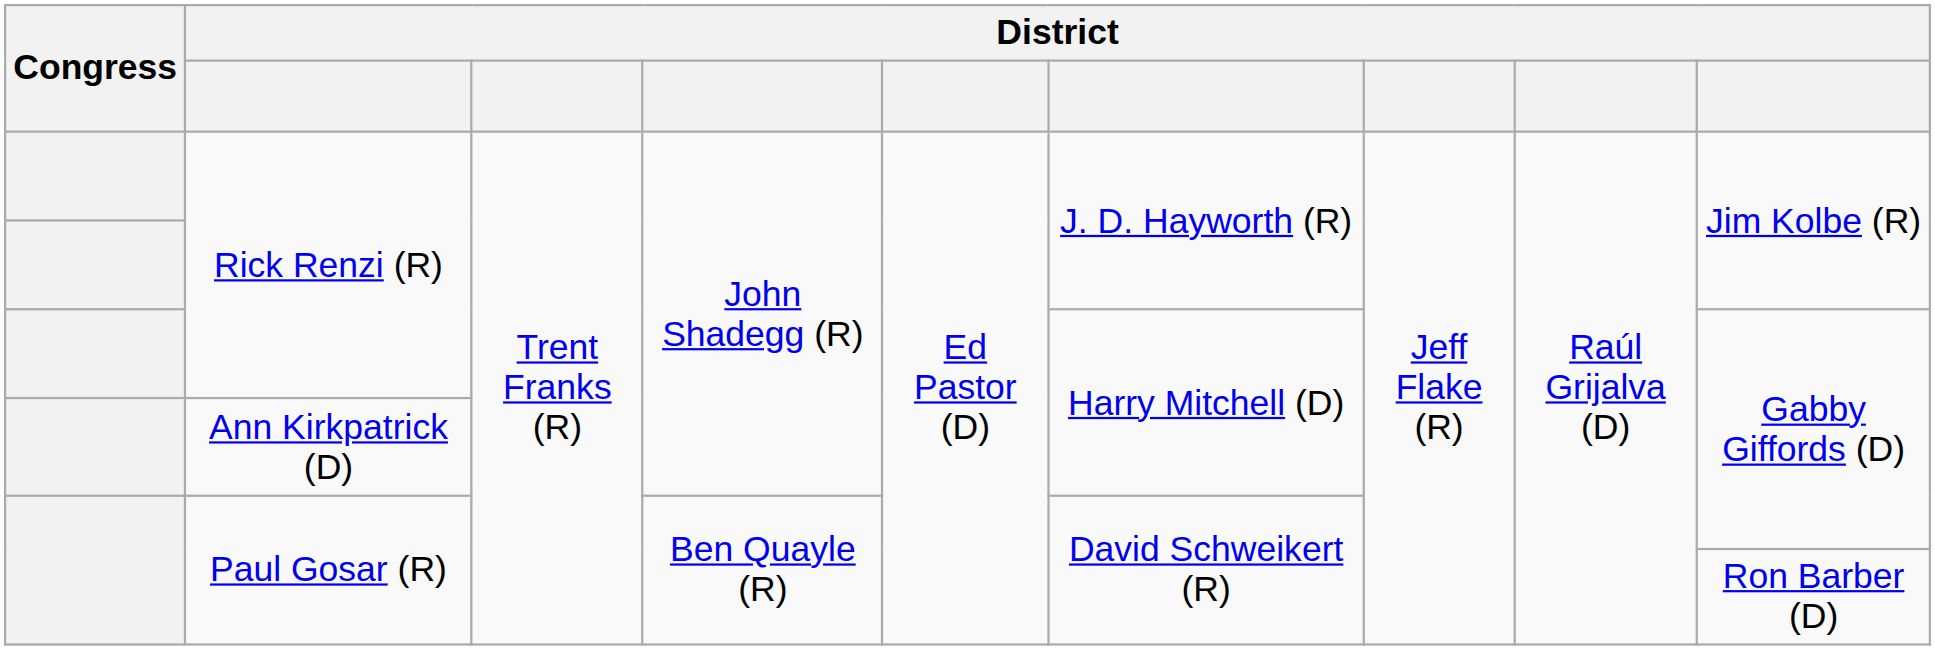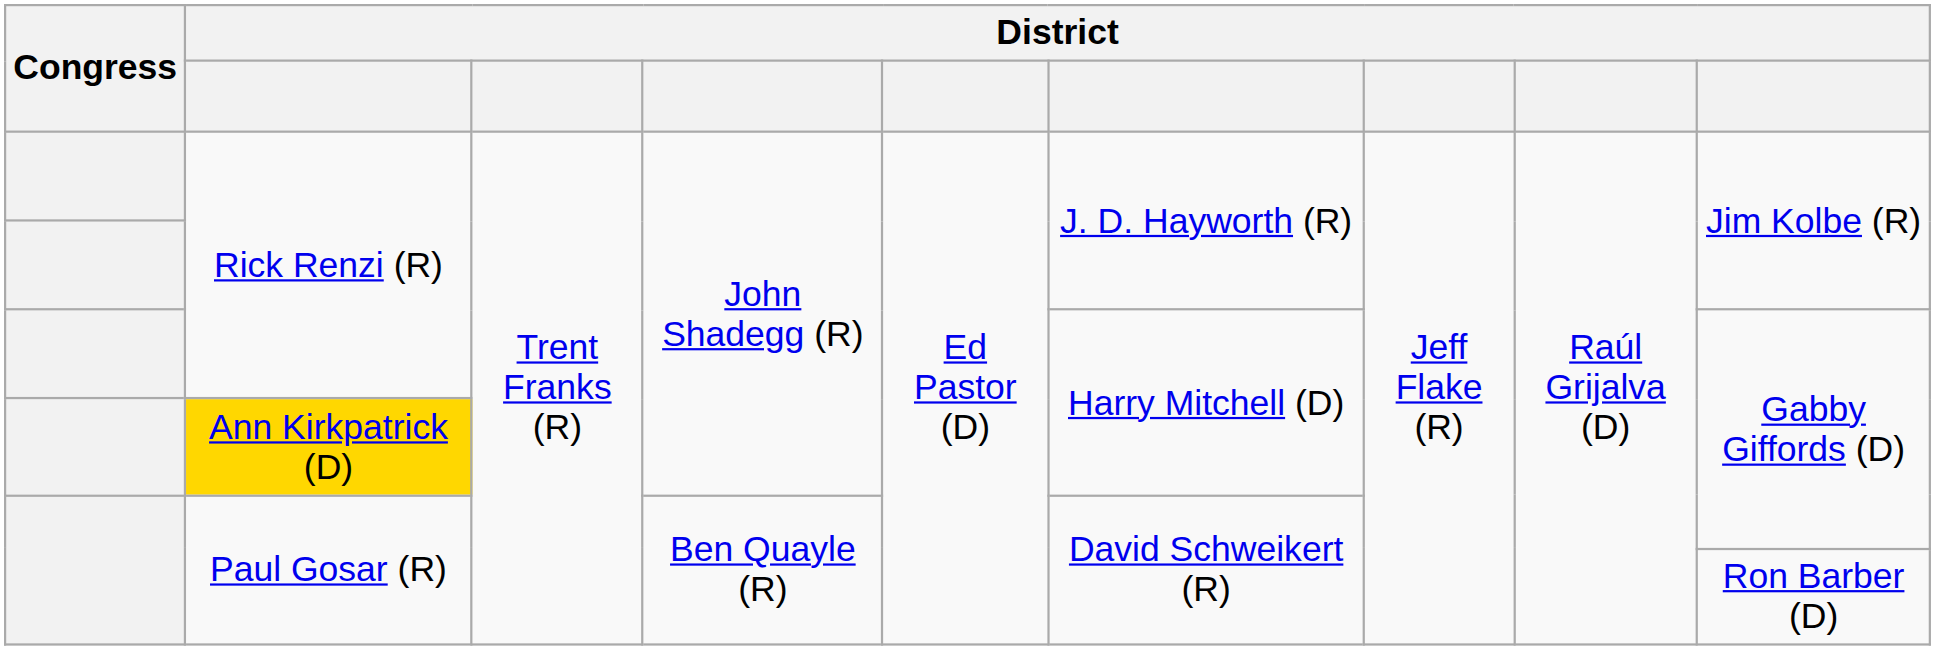(328, 446) no background -> (328, 446) gold background
